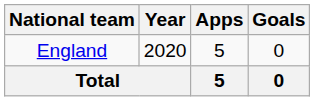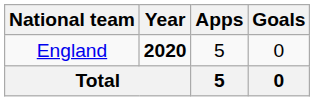(165, 50) normal -> (165, 50) bold
